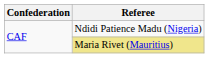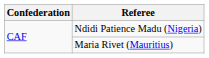(124, 45) khaki background -> (124, 45) no background
